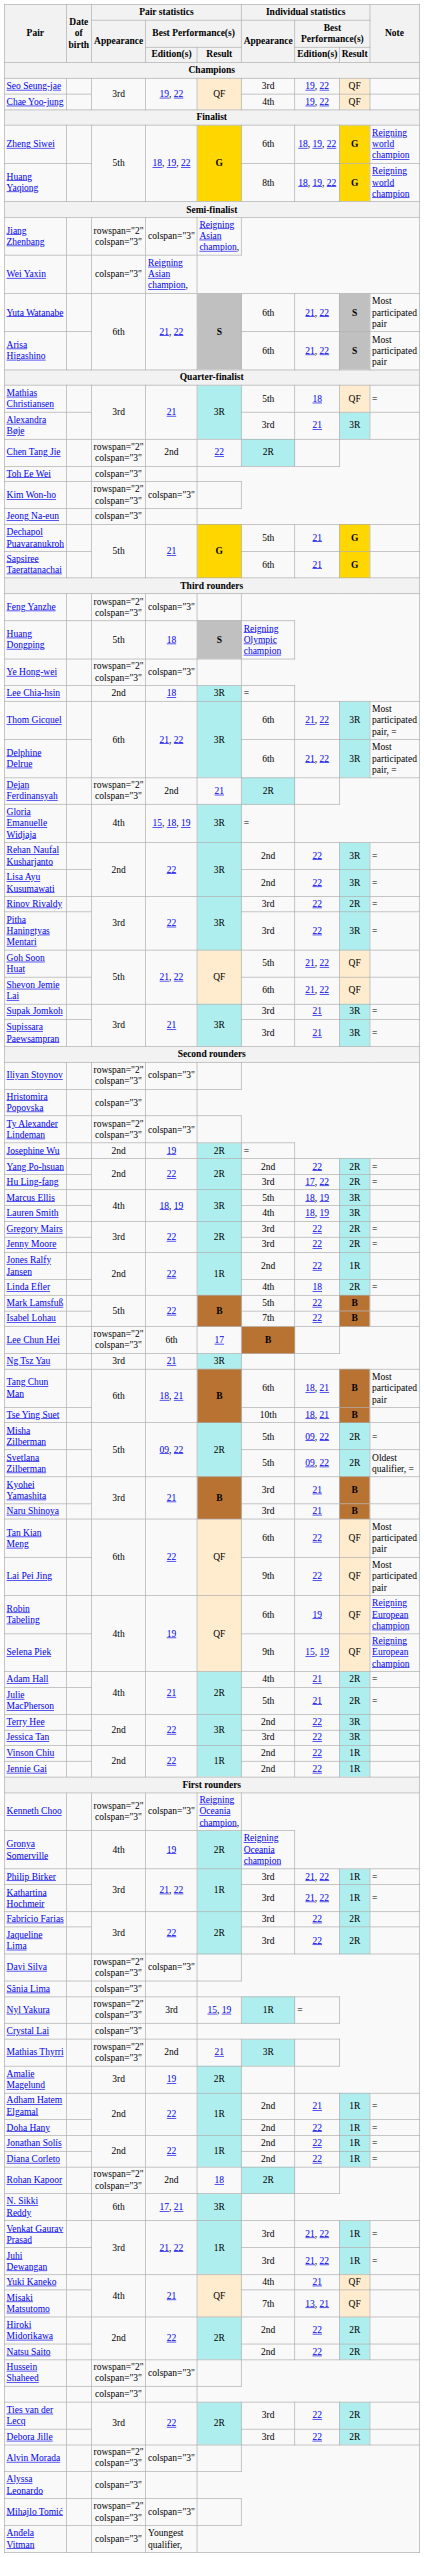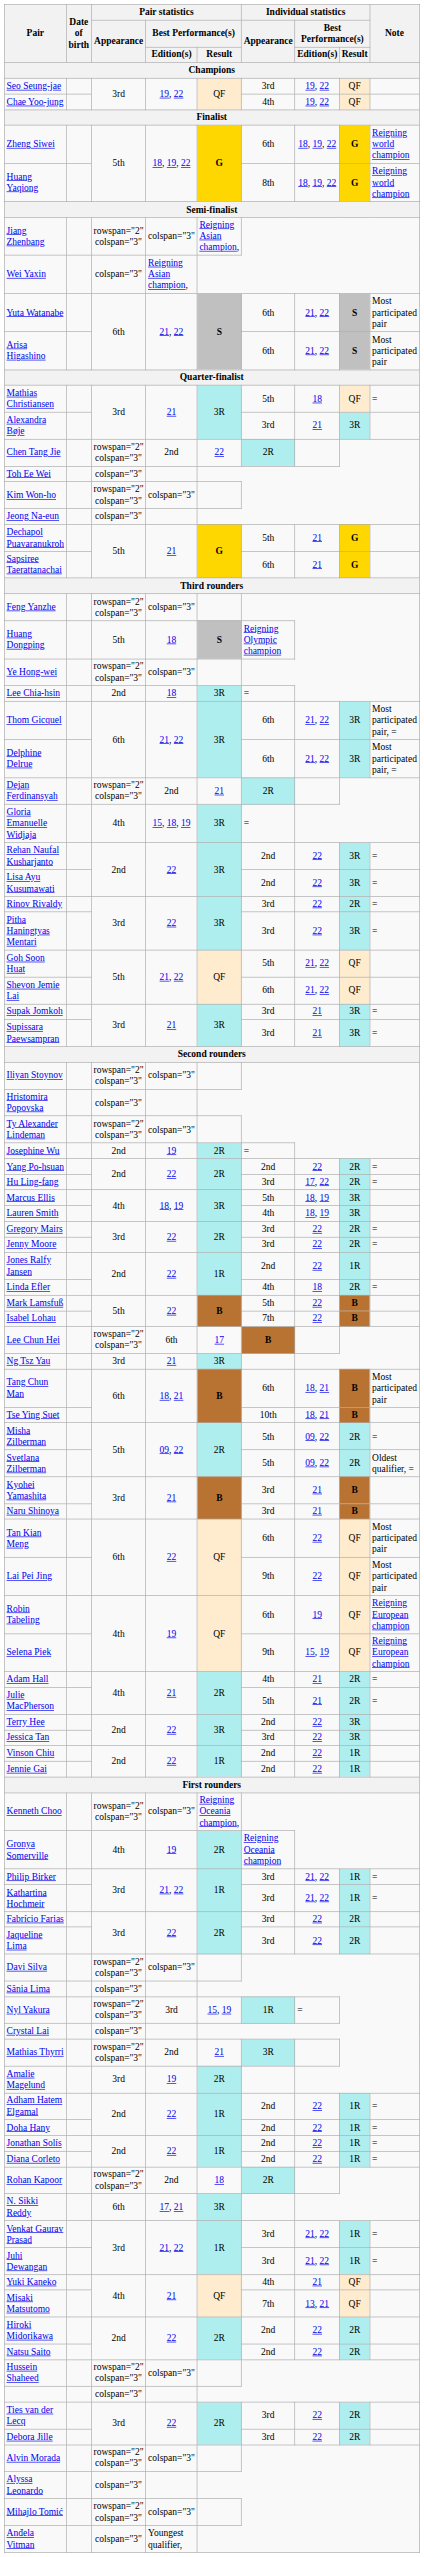(317, 2106) 21 -> (317, 2106) 22
